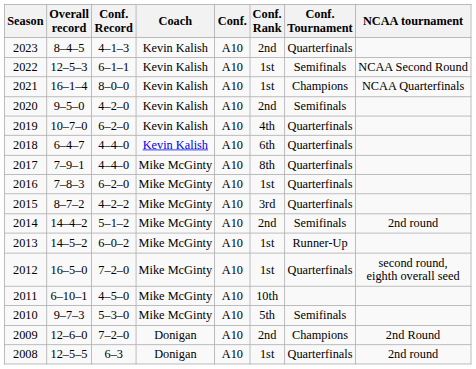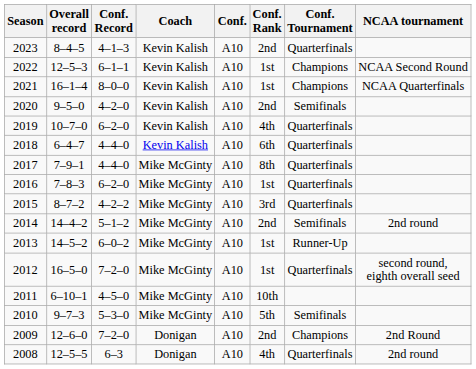(320, 67) Semifinals -> (320, 67) Champions
(267, 354) 1st -> (267, 354) 4th
